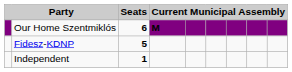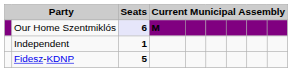(144, 28) no background -> (144, 28) lavender background
rows swapped: (44, 43) <-> (42, 59)
